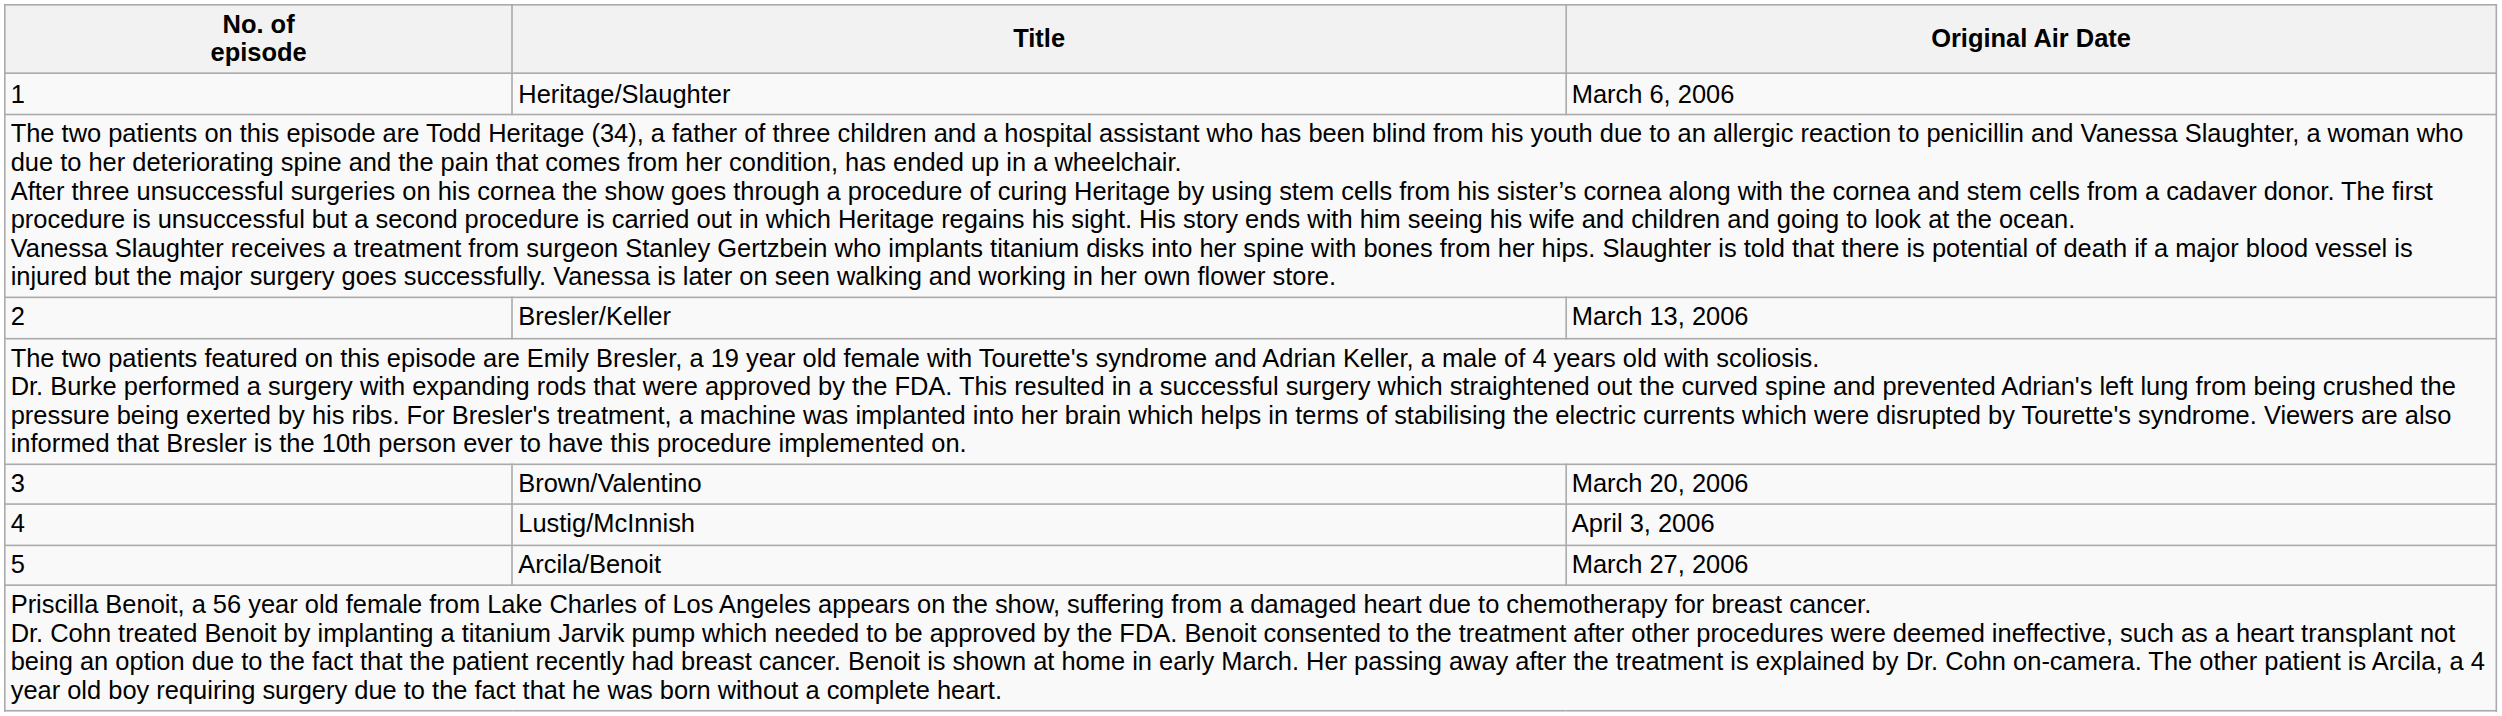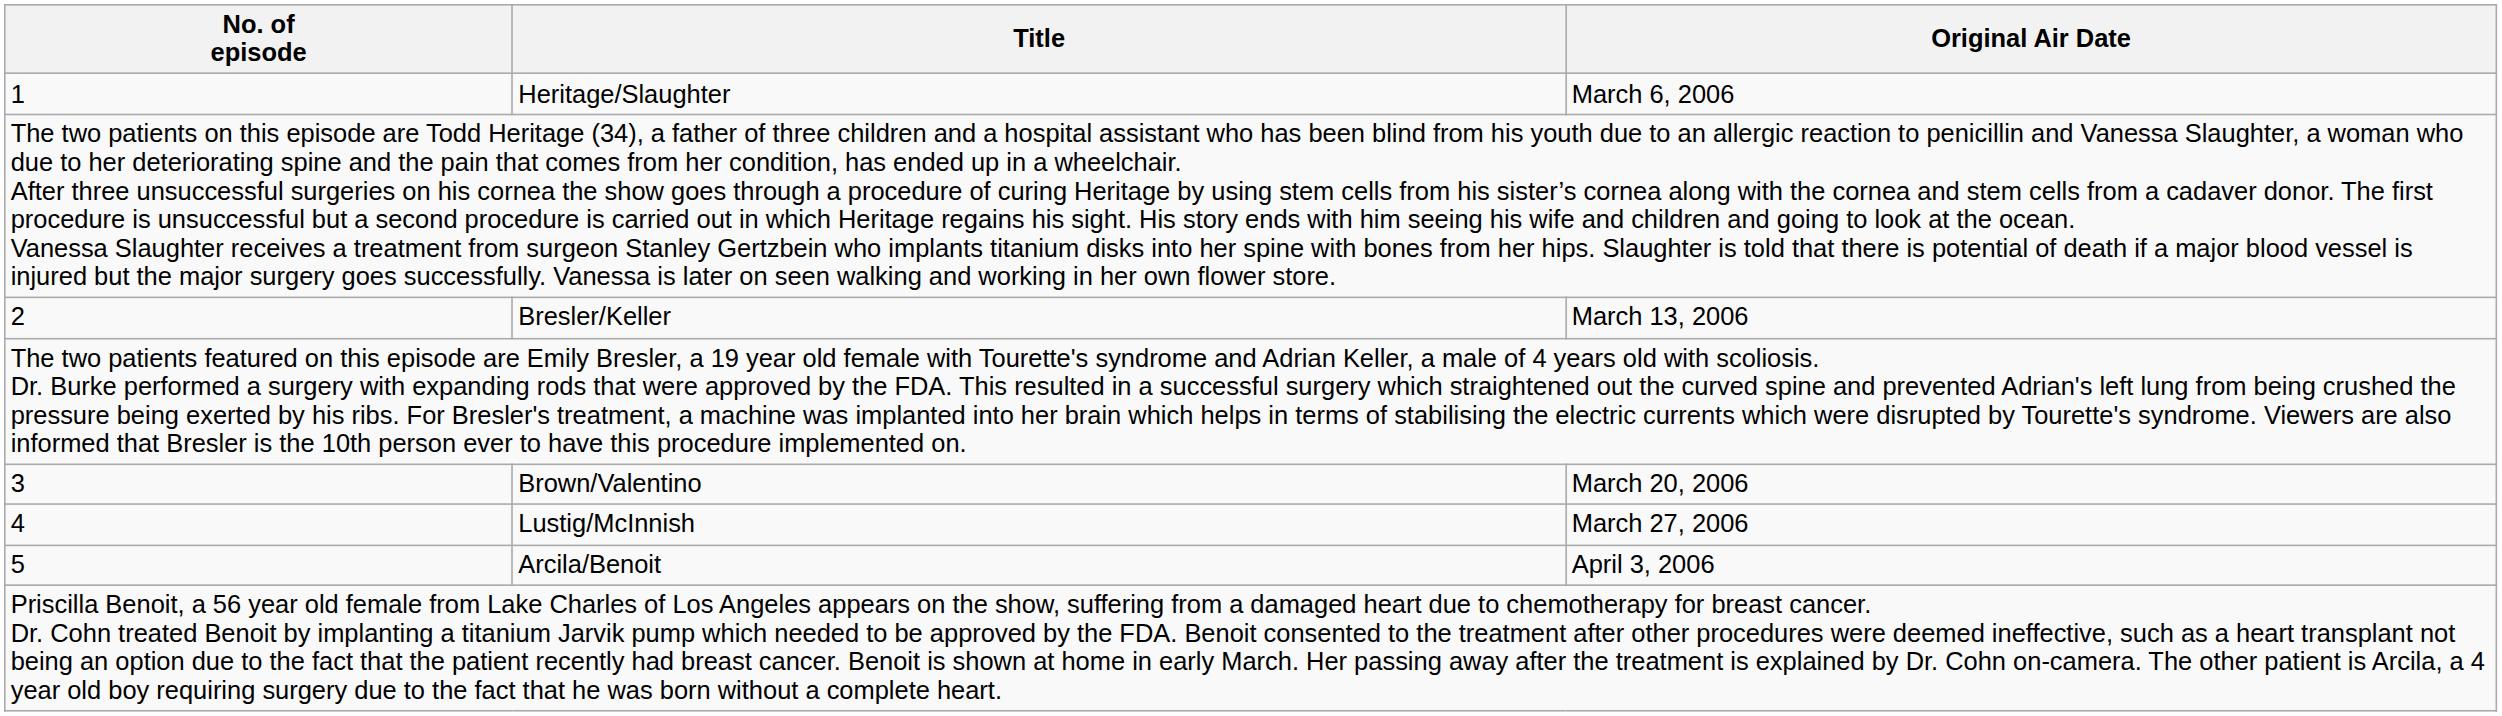(1643, 524) April 3, 2006 -> (1660, 524) March 27, 2006
(1660, 564) March 27, 2006 -> (1643, 564) April 3, 2006
